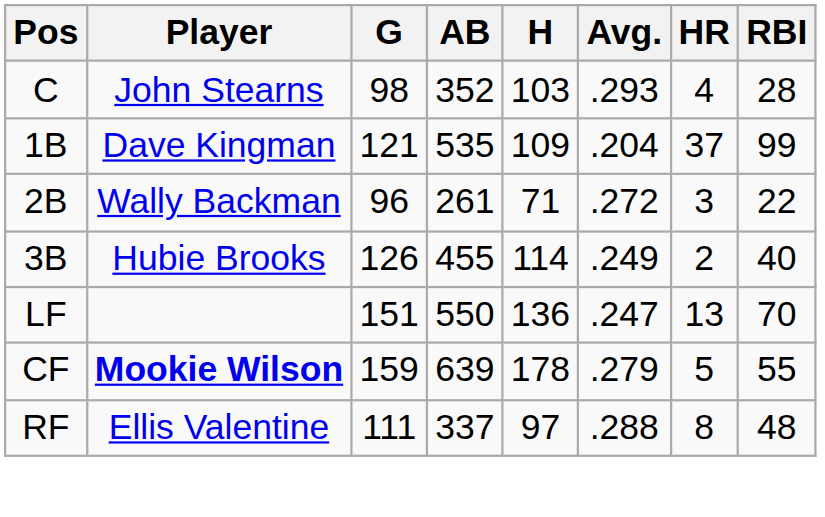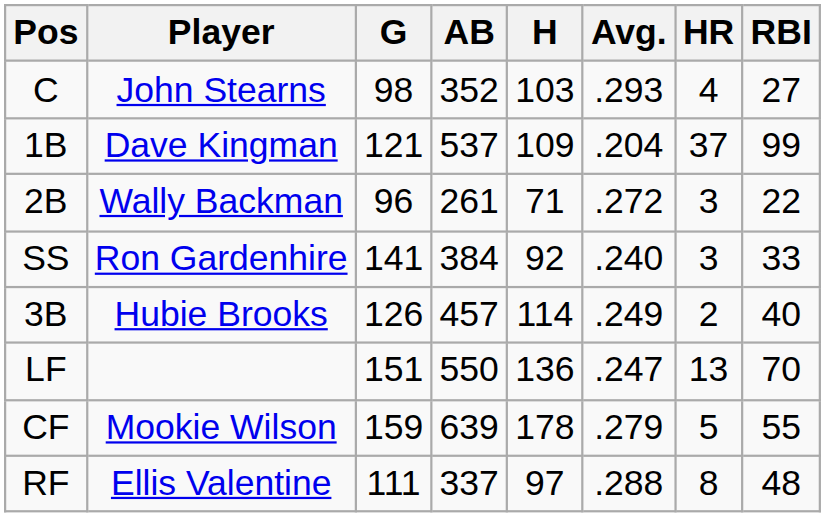(777, 88) 28 -> (781, 88) 27
(465, 145) 535 -> (469, 145) 537
+ row: (46, 257)
(465, 257) 455 -> (469, 314) 457
(219, 370) bold -> (221, 426) normal
